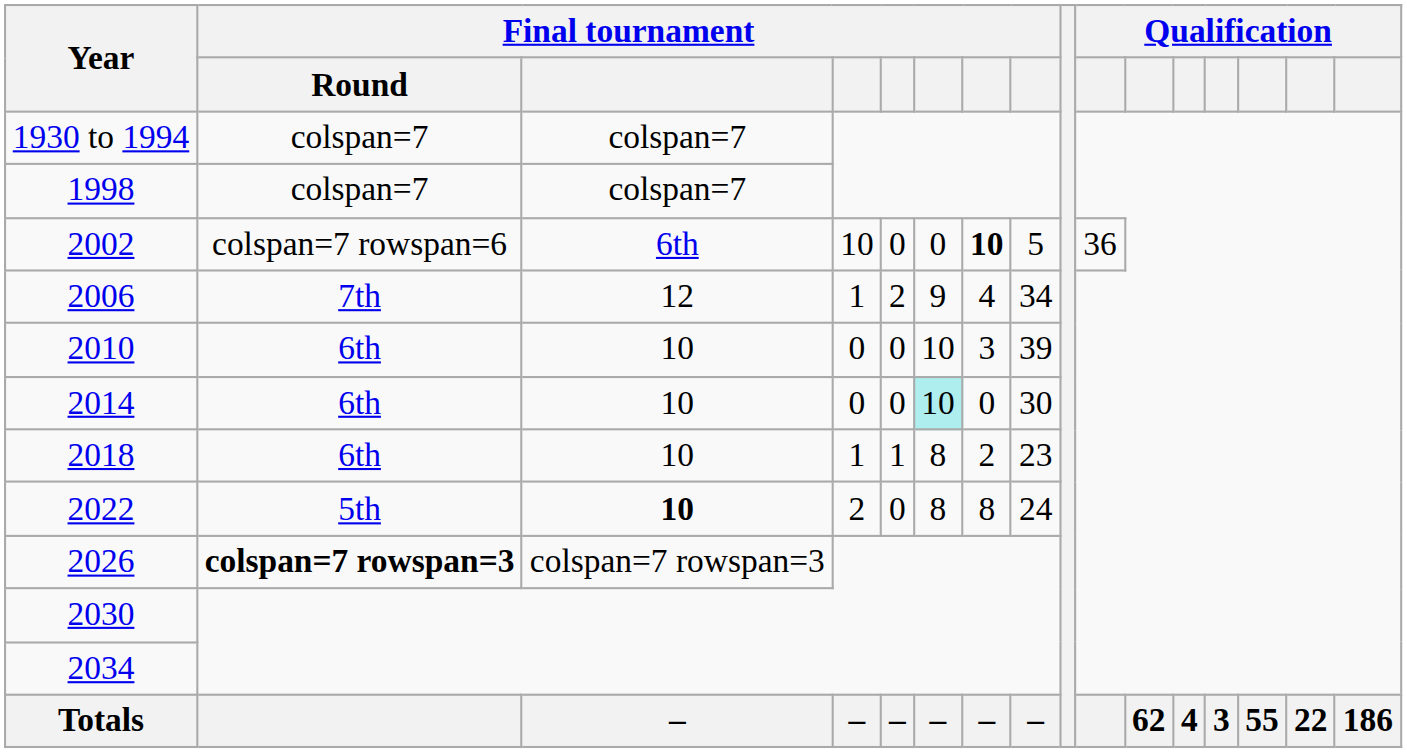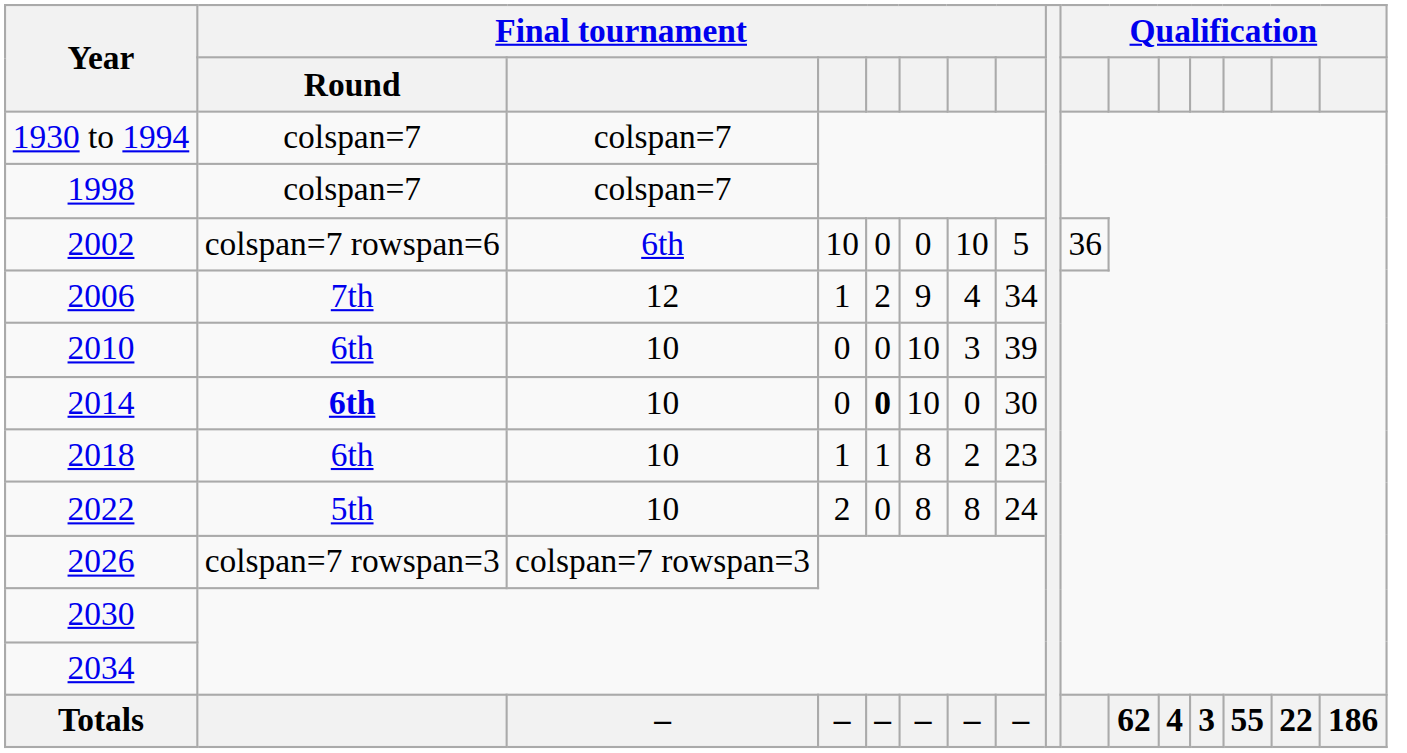(987, 243) bold -> (972, 243) normal
(360, 402) normal -> (352, 402) bold
(897, 402) normal -> (883, 402) bold
(938, 402) paleturquoise background -> (923, 402) no background
(677, 508) bold -> (663, 508) normal
(360, 561) bold -> (352, 561) normal
